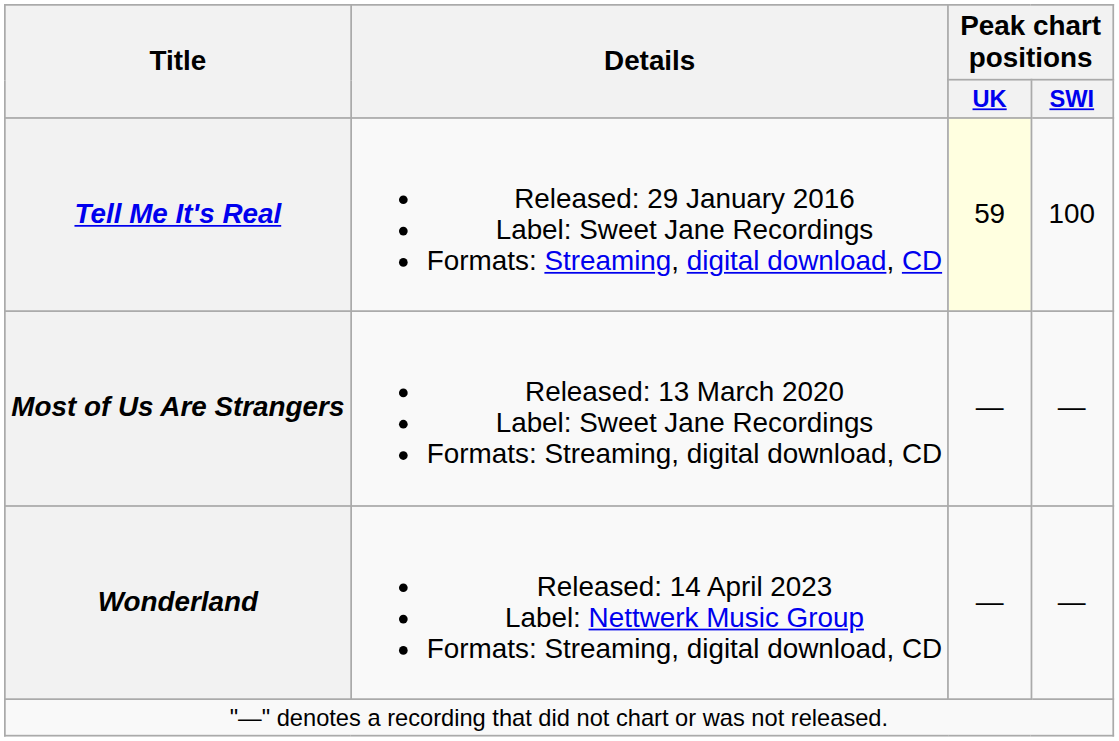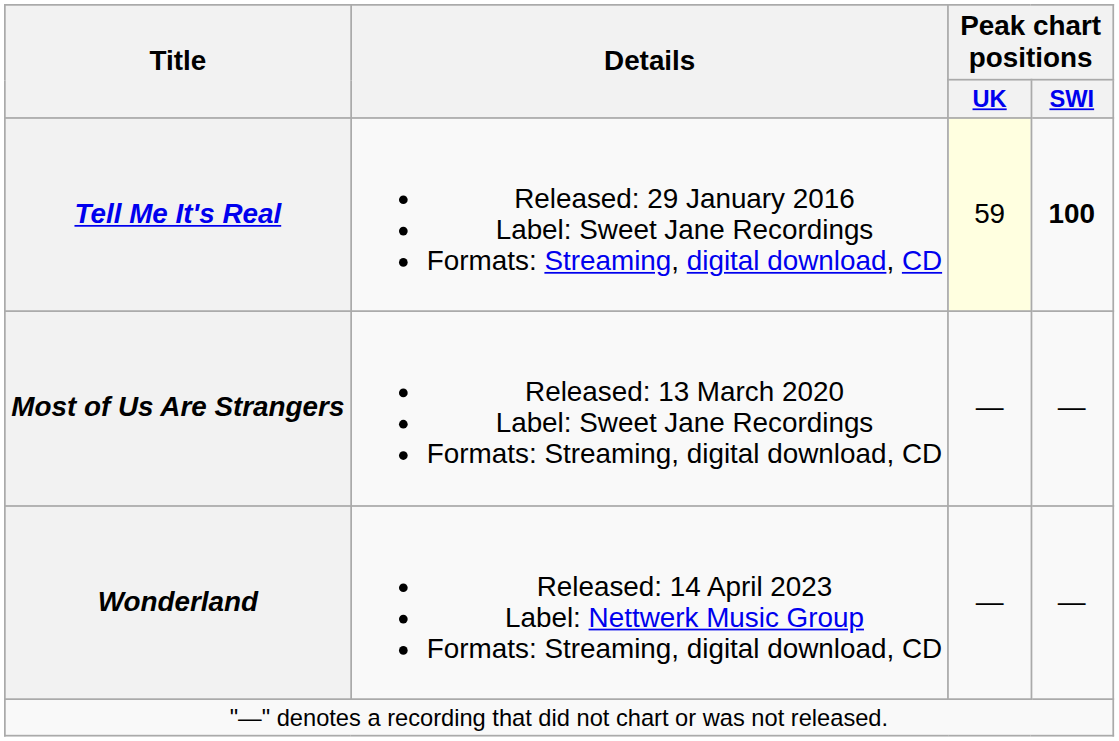(1072, 214) normal -> (1072, 214) bold
